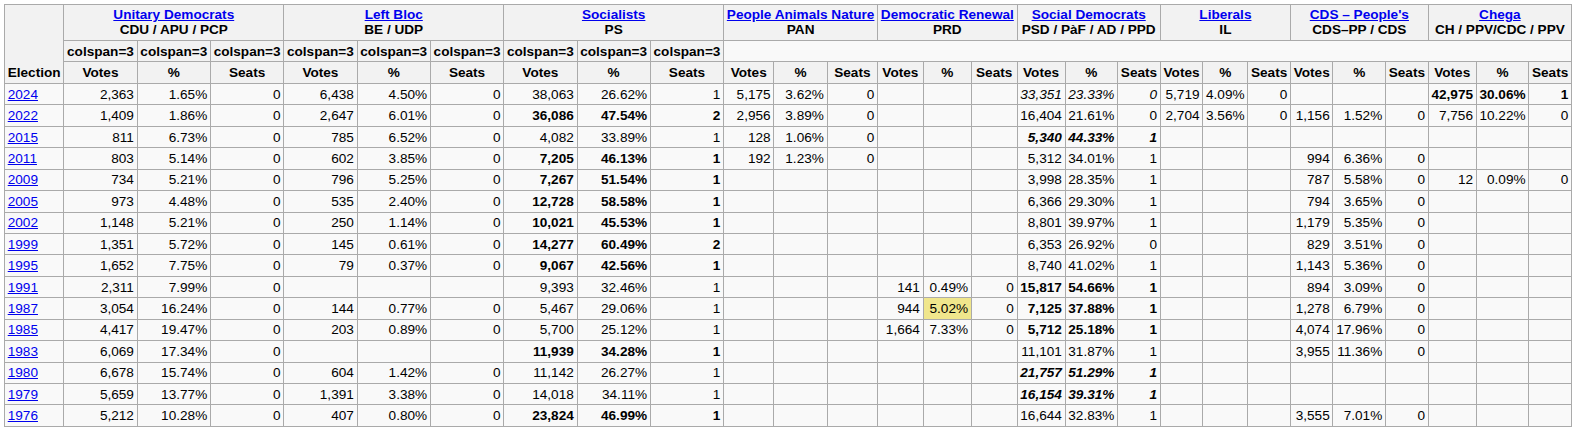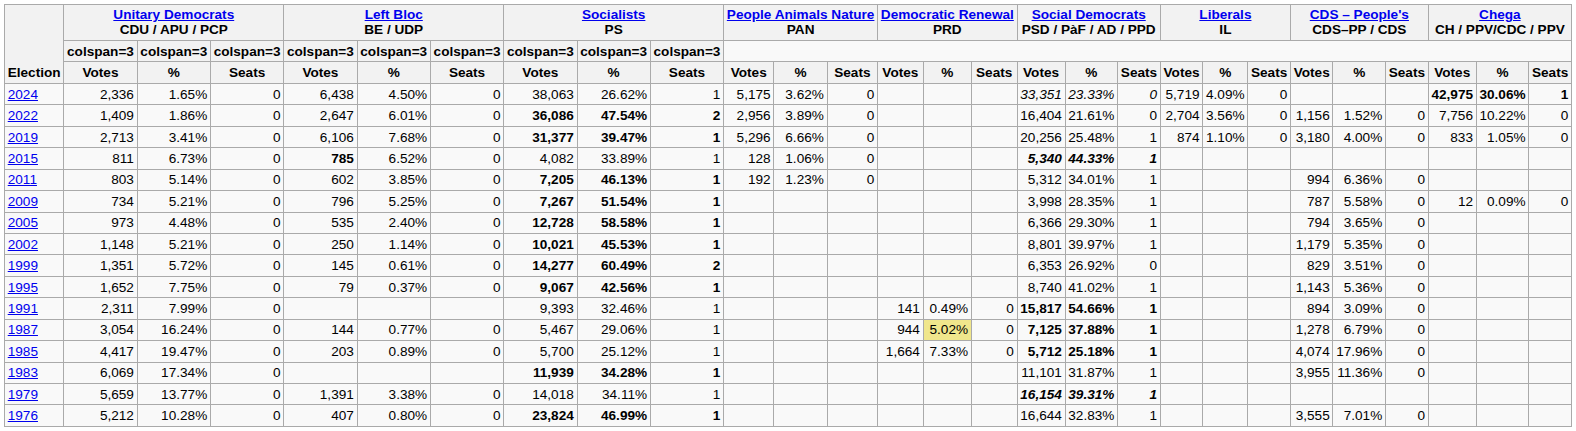(117, 94) 2,363 -> (117, 94) 2,336
+ row: (23, 137)
(342, 137) normal -> (342, 158) bold
- row: (23, 373)
